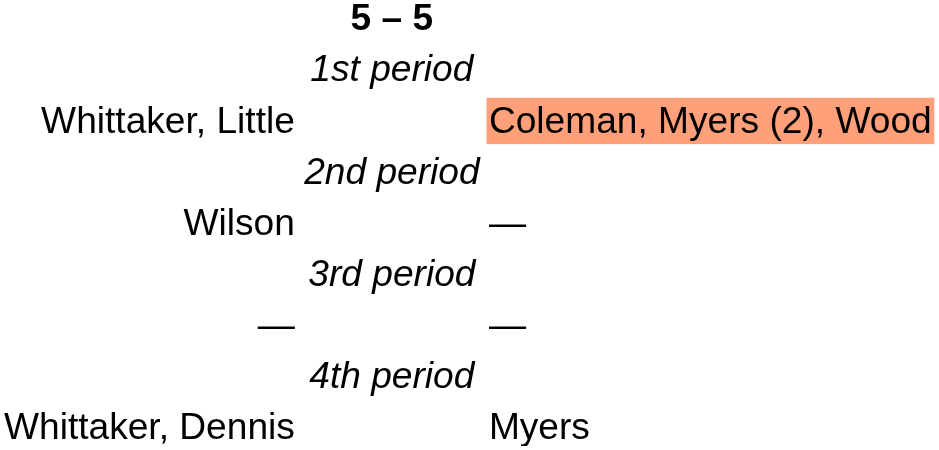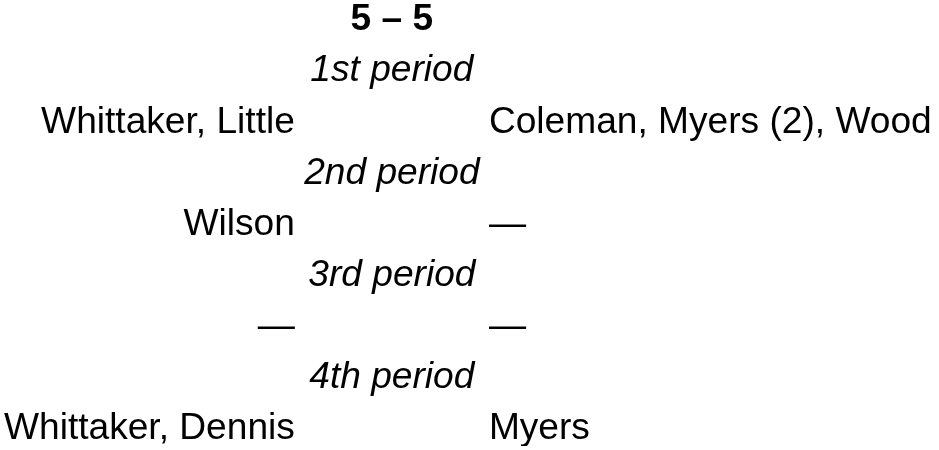(710, 120) lightsalmon background -> (710, 120) no background
